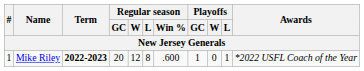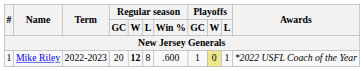(86, 58) bold -> (86, 58) normal
(135, 58) normal -> (135, 58) bold
(214, 58) no background -> (214, 58) khaki background
